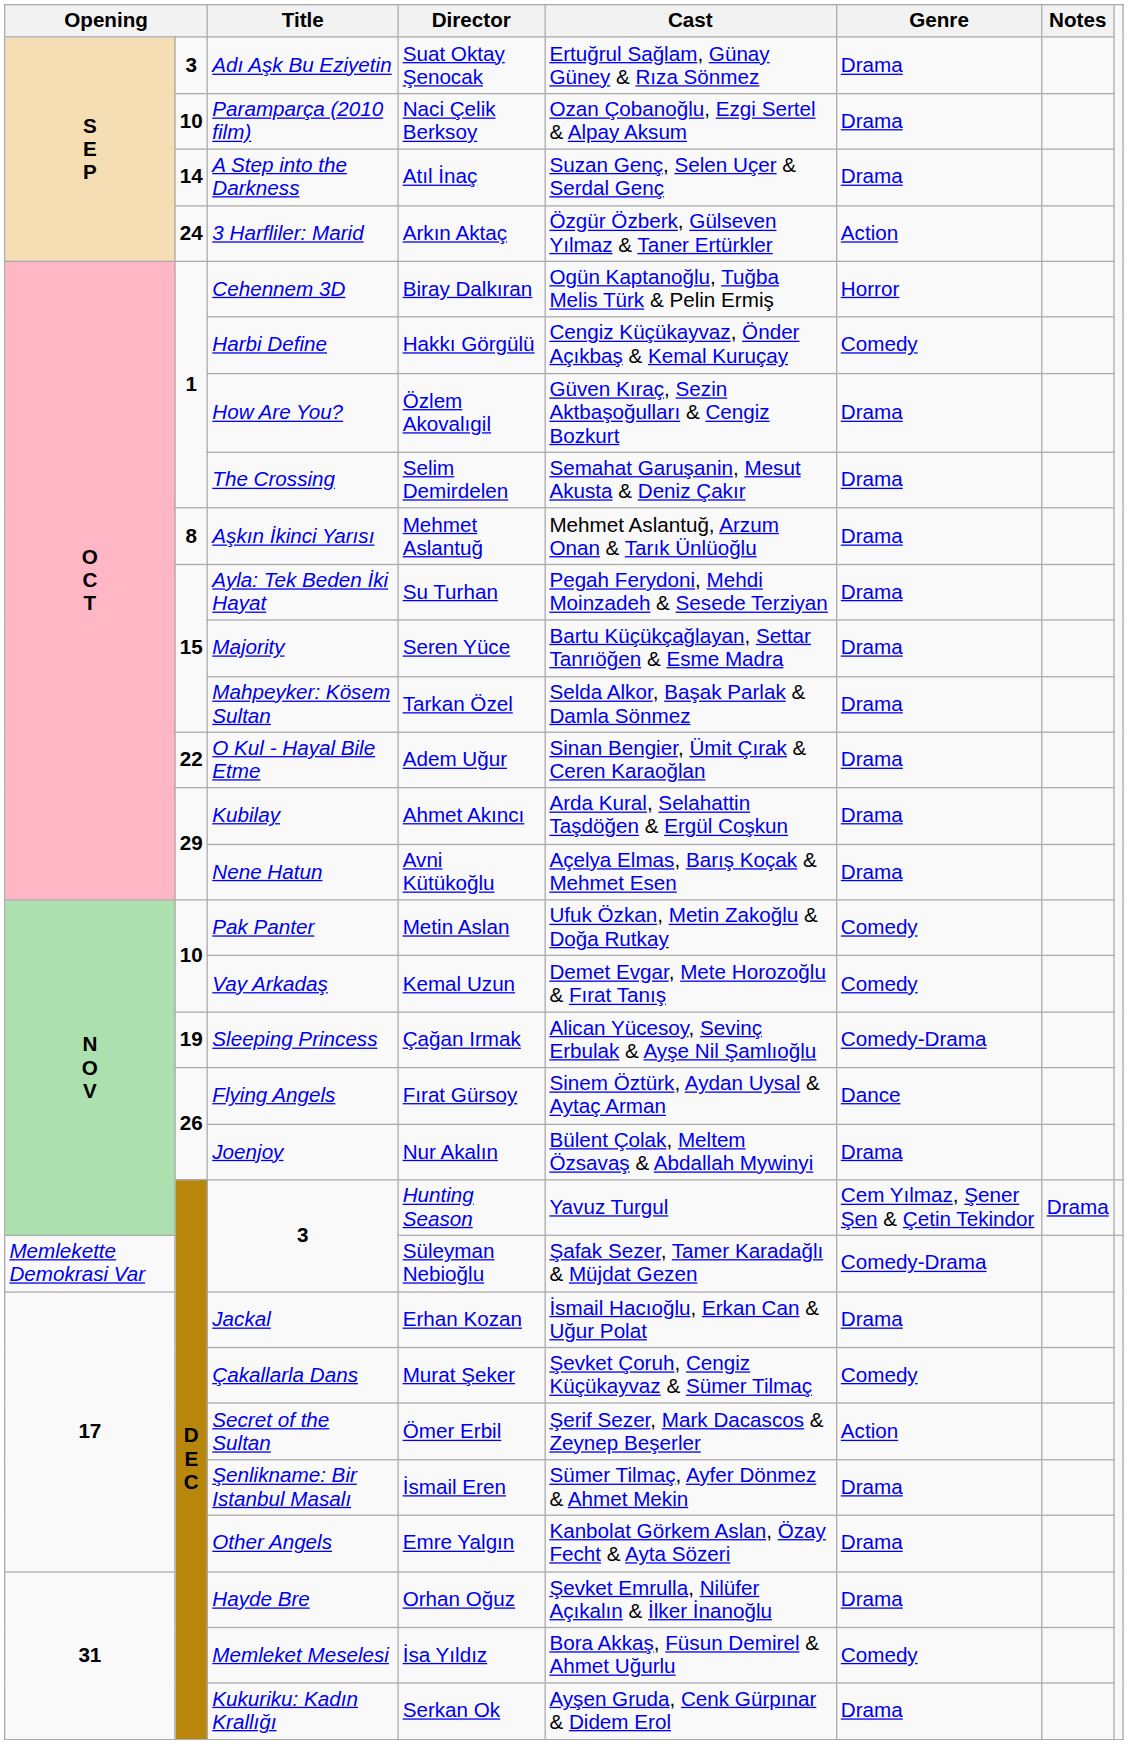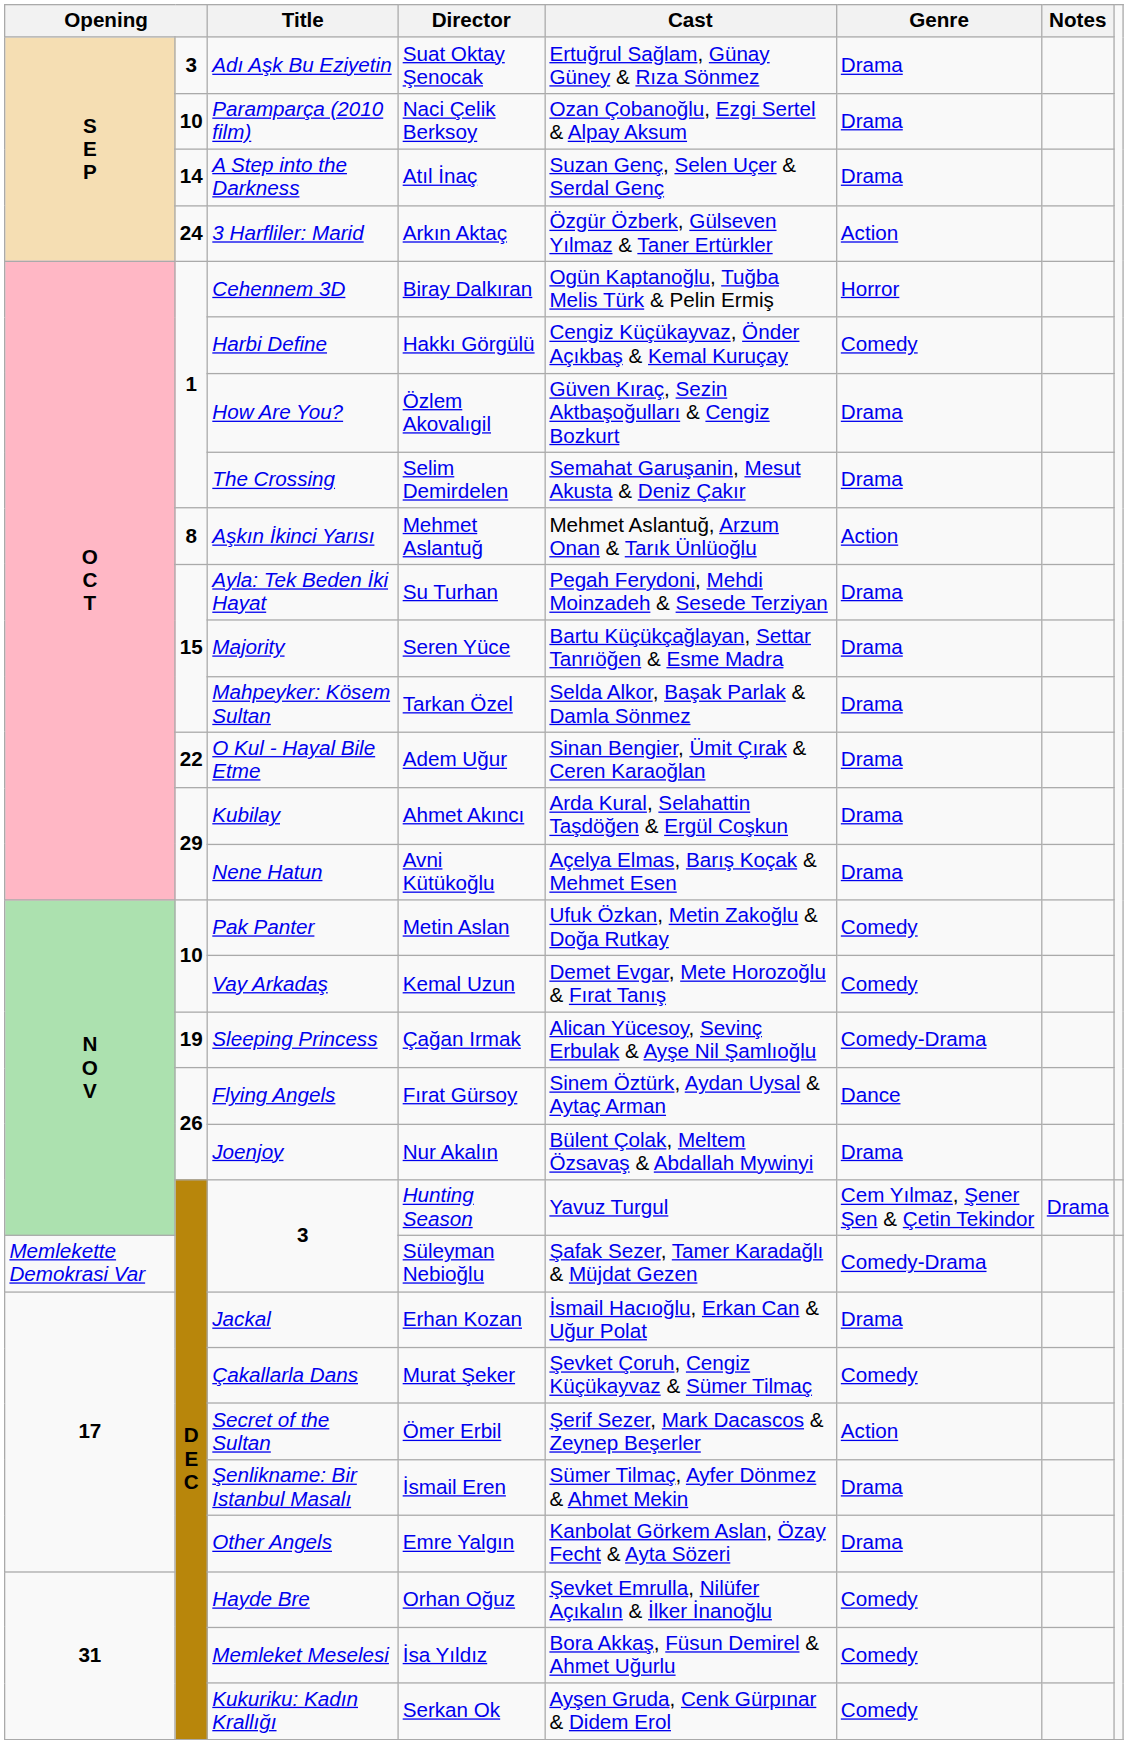(872, 536) Drama -> (870, 536) Action
(872, 1599) Drama -> (879, 1599) Comedy
(872, 1711) Drama -> (879, 1711) Comedy
